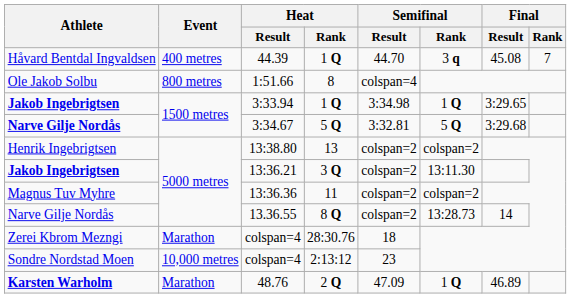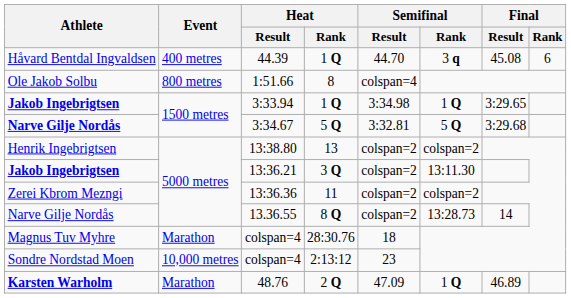(547, 59) 7 -> (547, 59) 6
(61, 193) Magnus Tuv Myhre -> (65, 193) Zerei Kbrom Mezngi
(65, 238) Zerei Kbrom Mezngi -> (61, 238) Magnus Tuv Myhre
